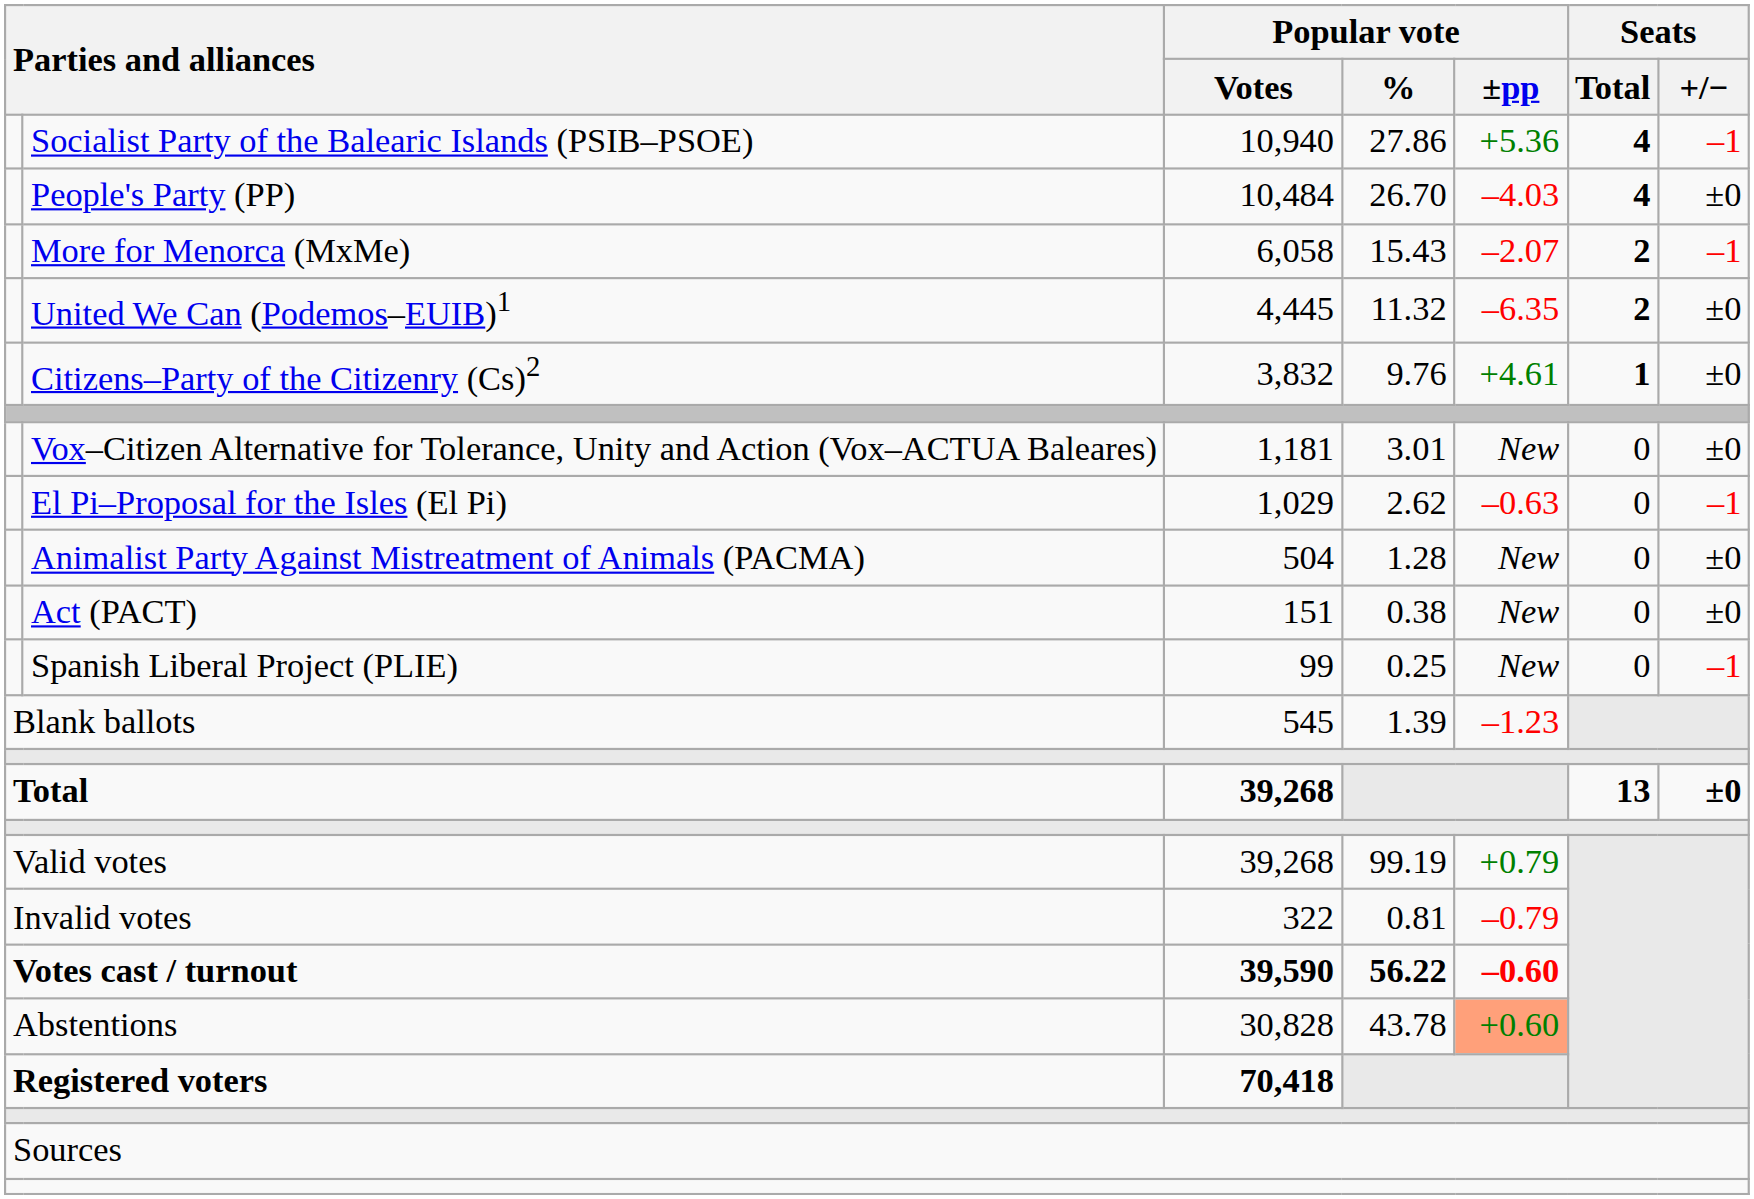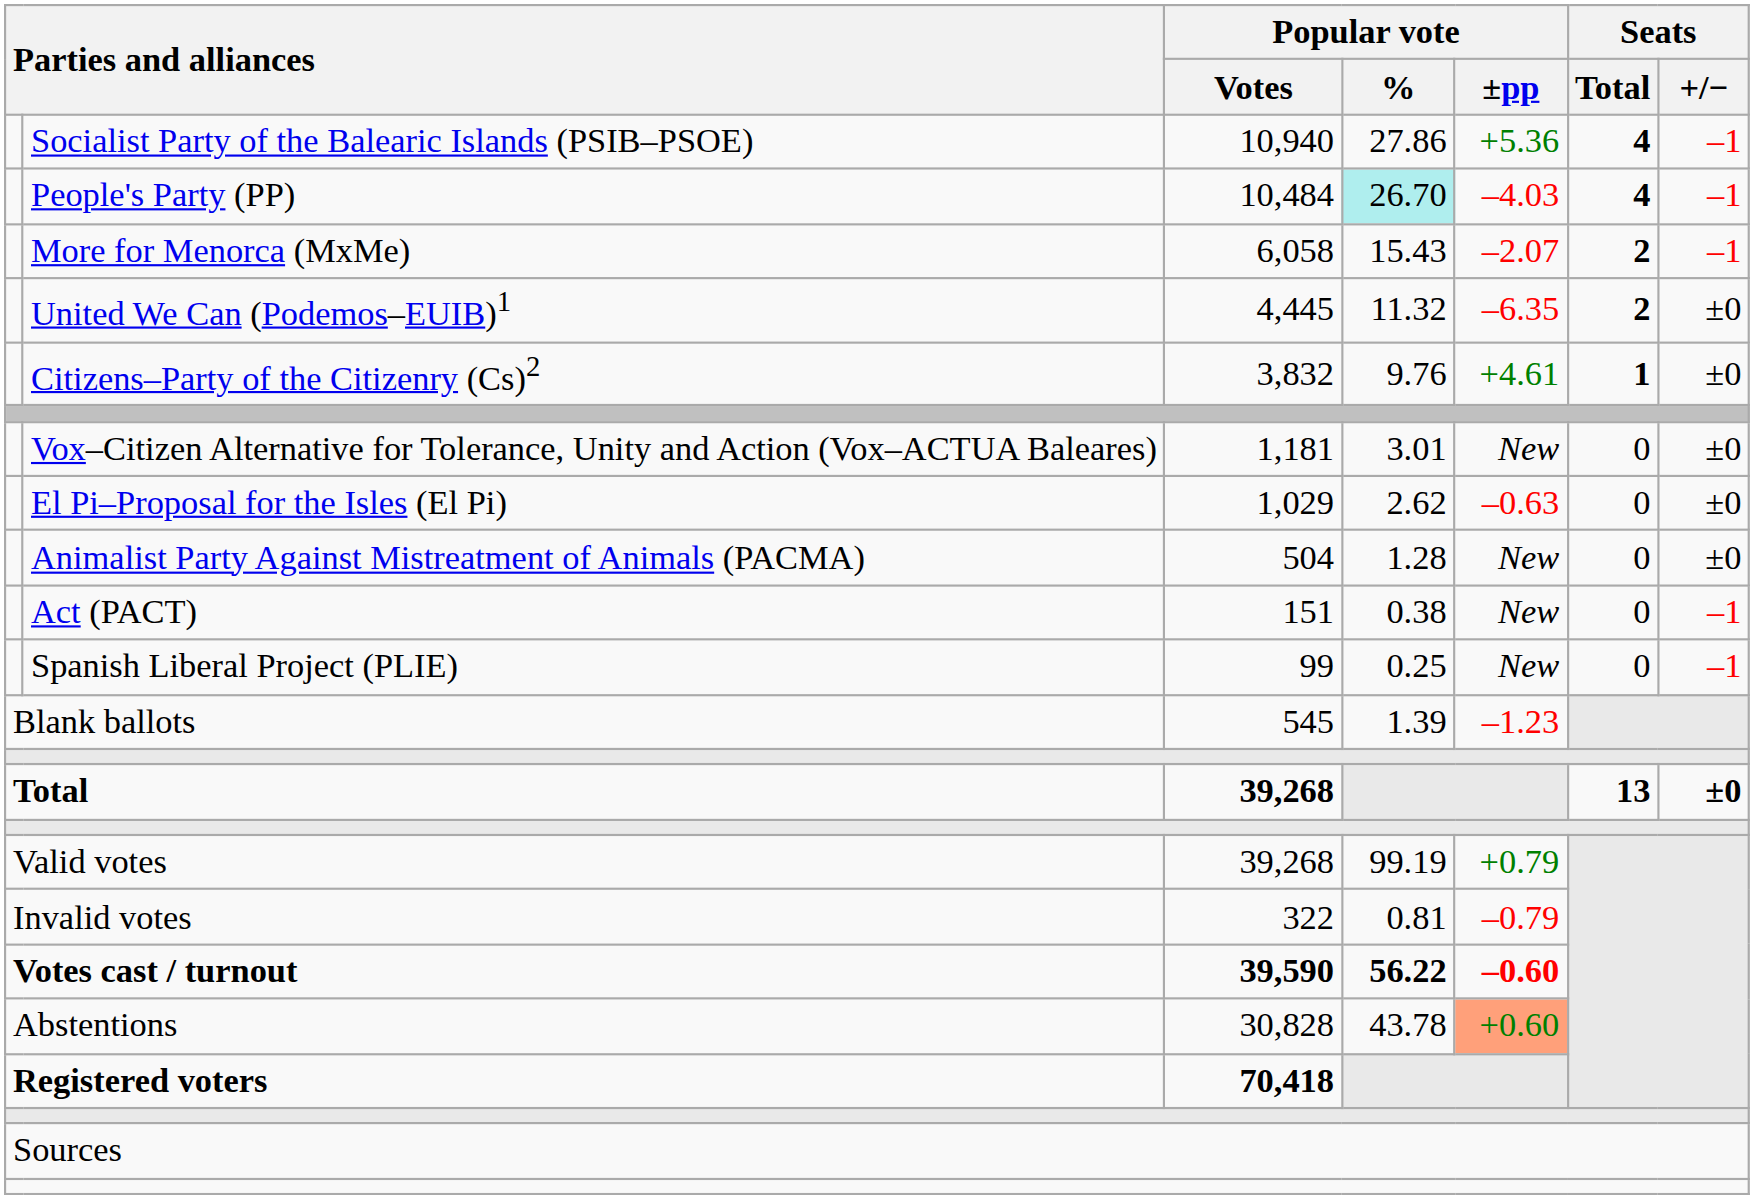(1408, 195) no background -> (1408, 195) paleturquoise background
(1723, 195) ±0 -> (1724, 195) –1
(1724, 502) –1 -> (1723, 502) ±0
(1723, 611) ±0 -> (1724, 611) –1
